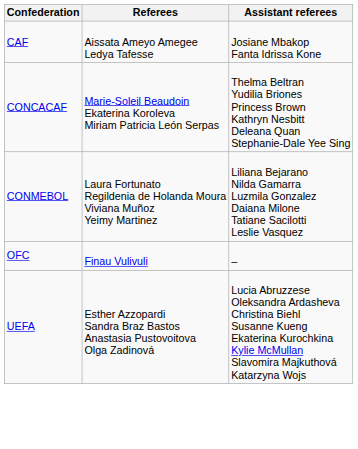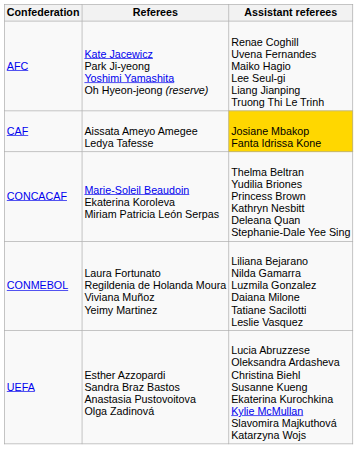+ row: (18, 66)
(276, 48) no background -> (276, 137) gold background
- row: (18, 255)
